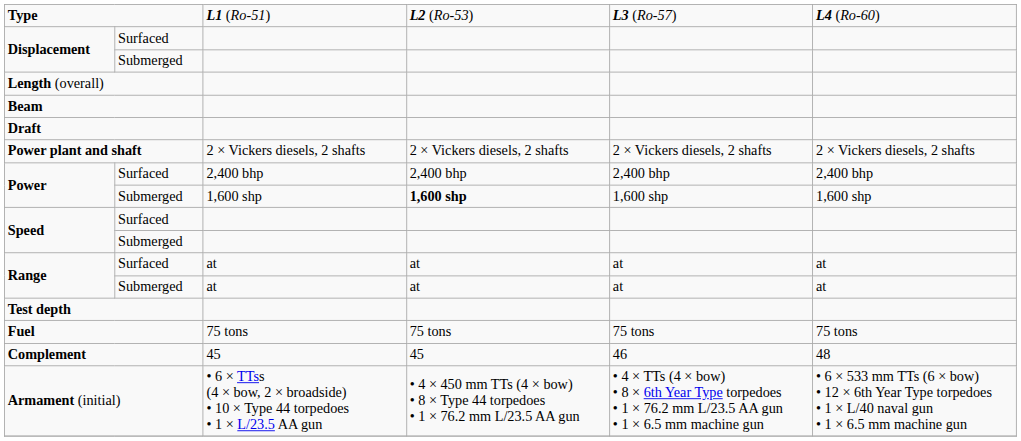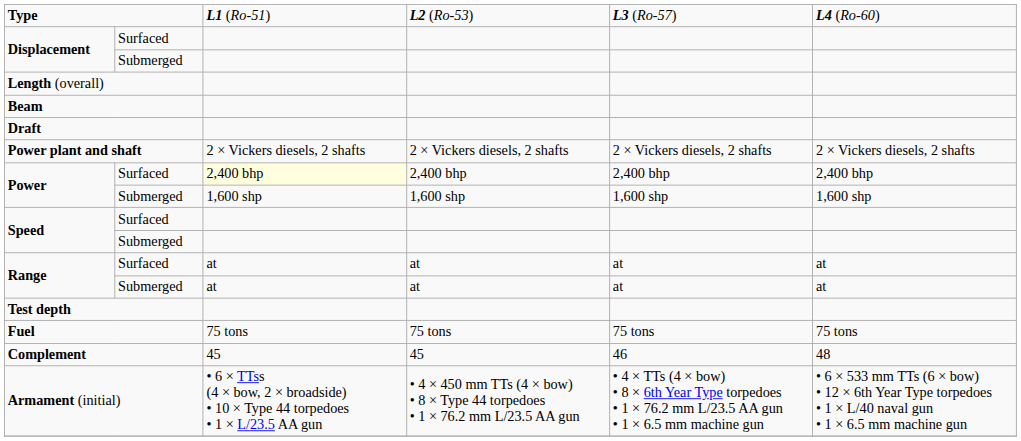(235, 173) no background -> (235, 173) lightyellow background
(438, 196) bold -> (437, 196) normal
